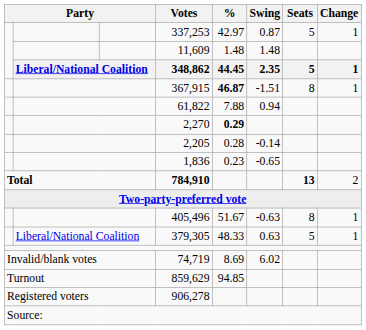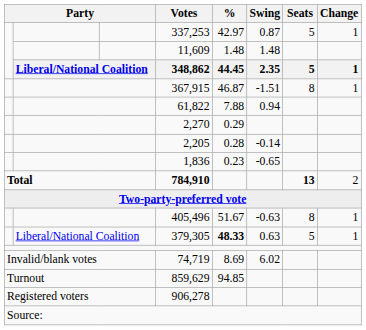(231, 87) bold -> (231, 87) normal
(234, 124) bold -> (234, 124) normal
(231, 236) normal -> (231, 236) bold
